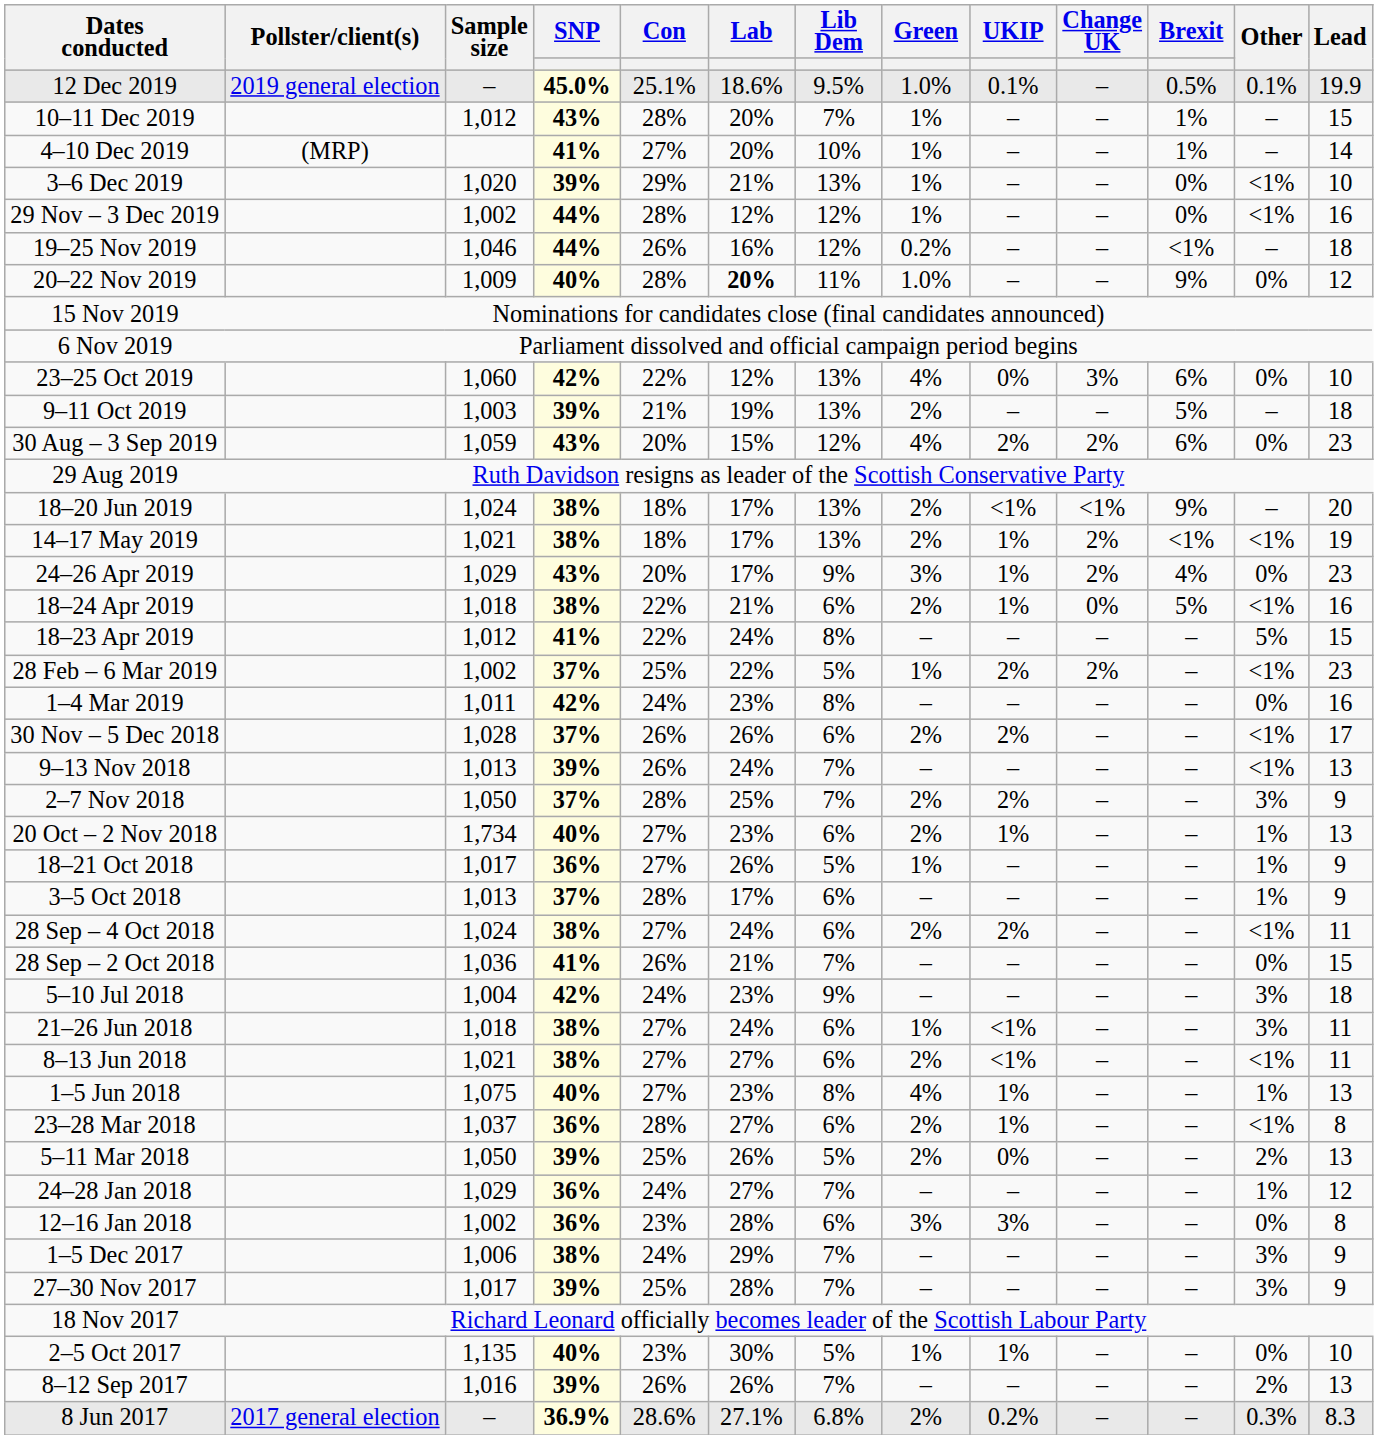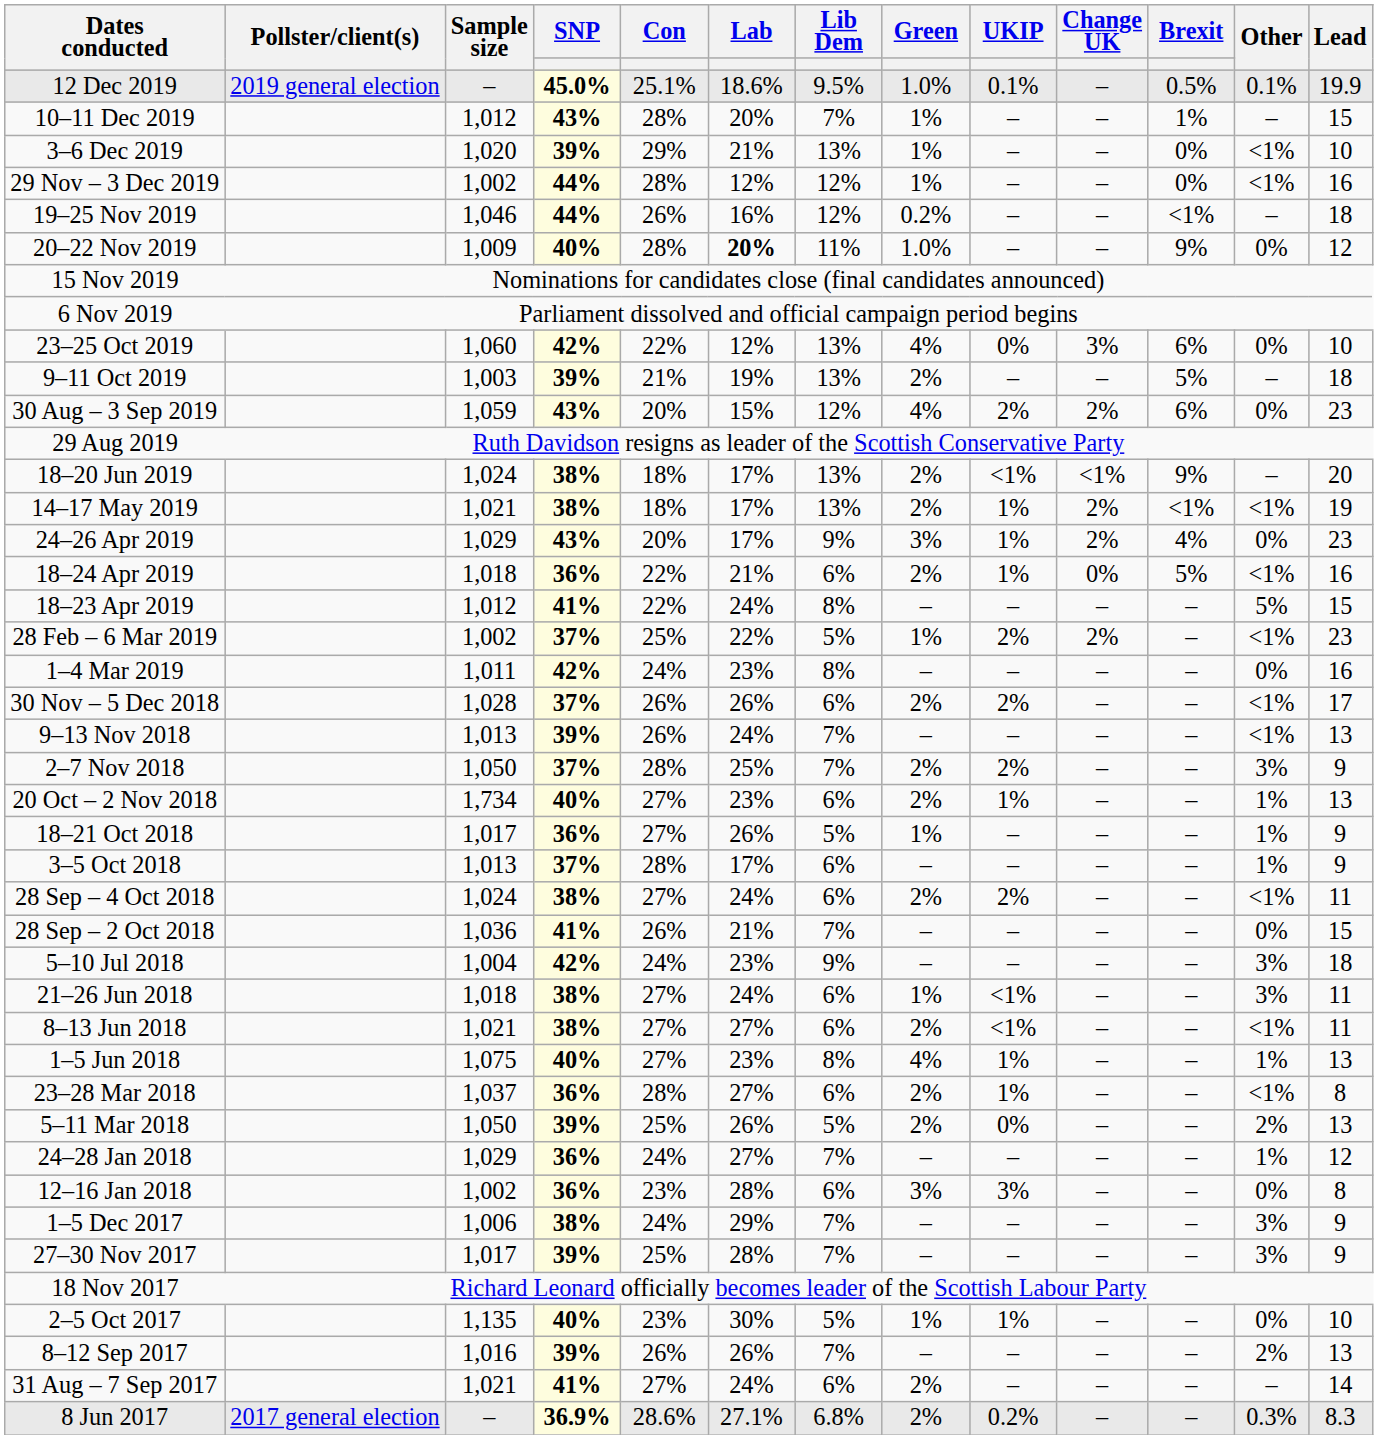- row: (115, 150)
(577, 605) 38% -> (577, 573) 36%
+ row: (115, 1385)
